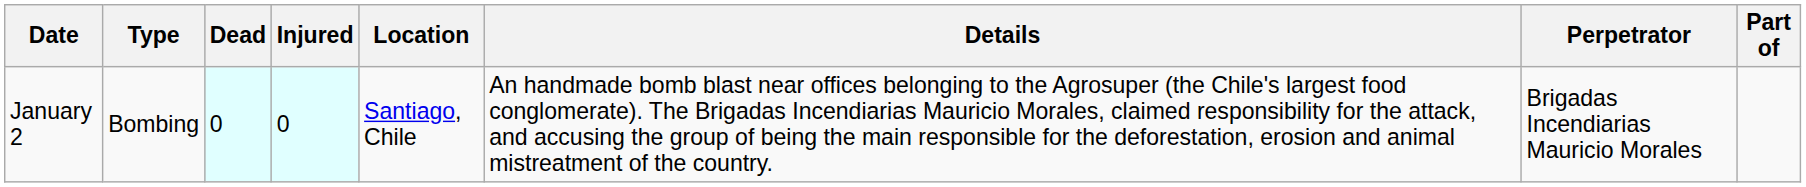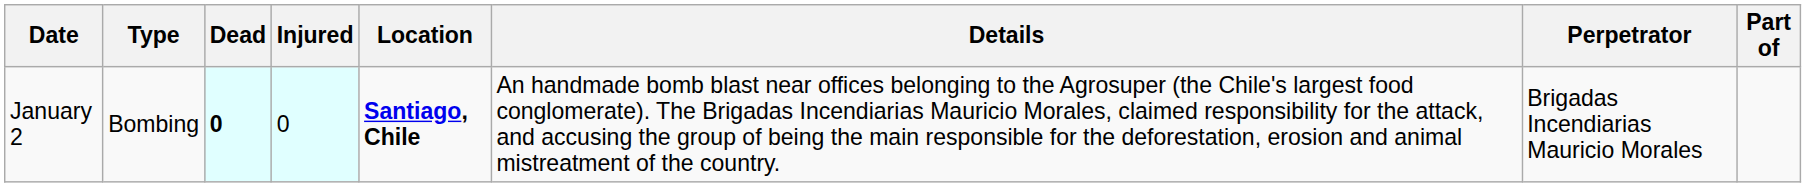(216, 124) normal -> (216, 124) bold
(413, 124) normal -> (416, 124) bold
